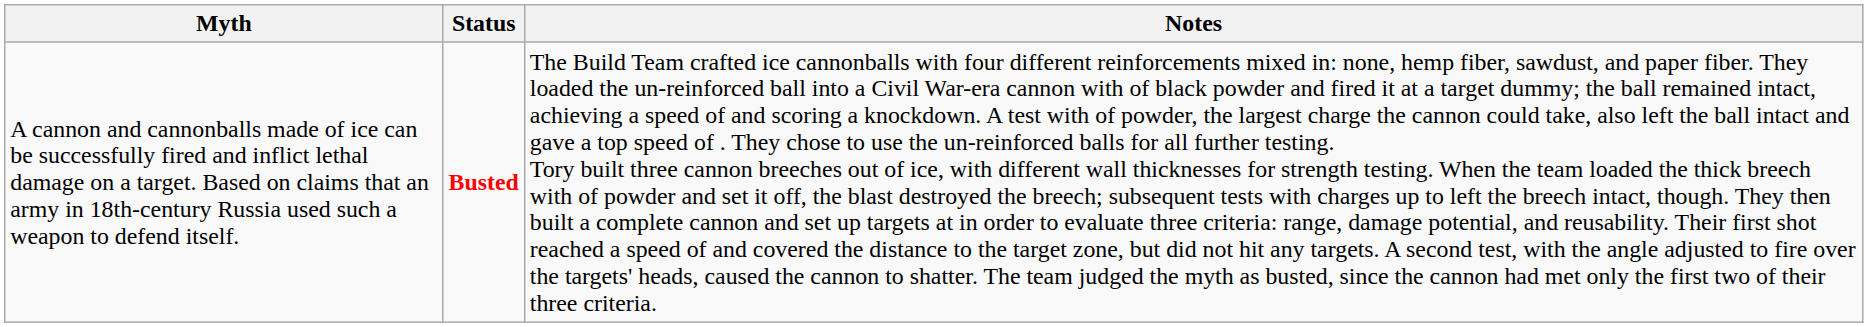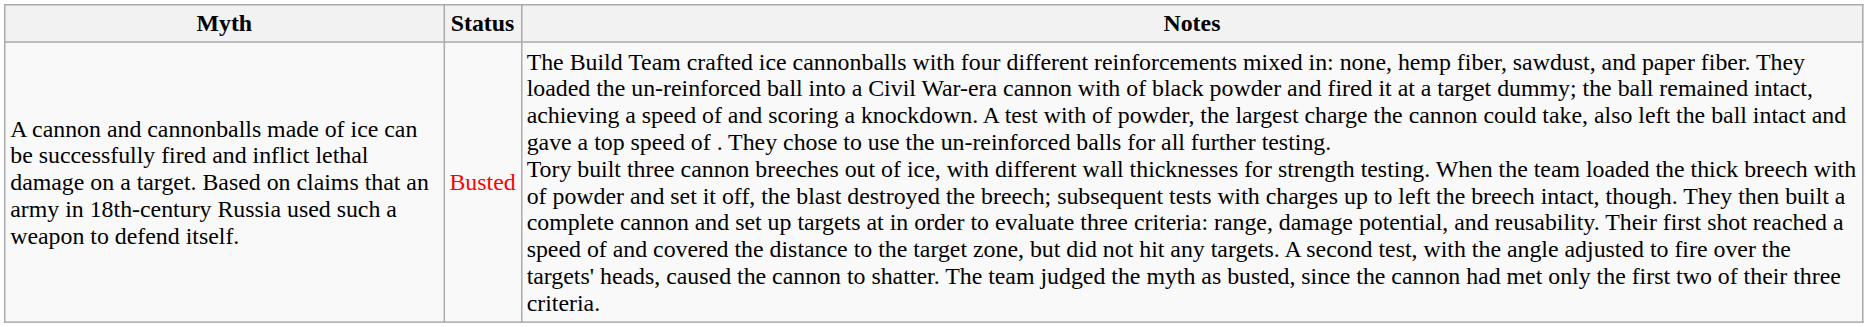(484, 181) bold -> (483, 181) normal
